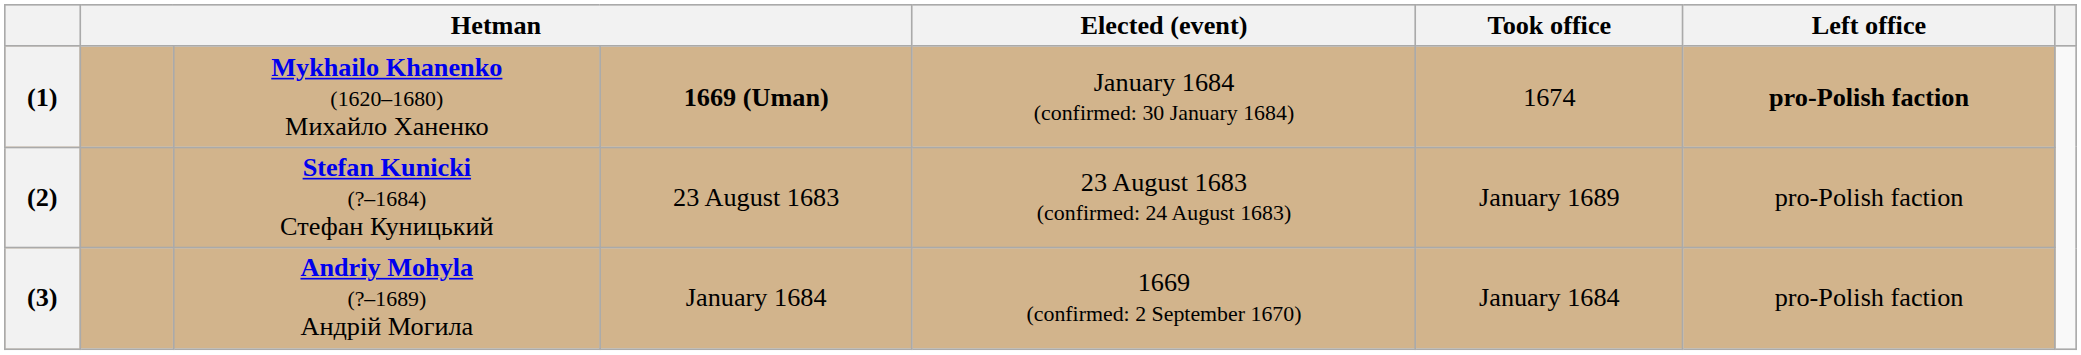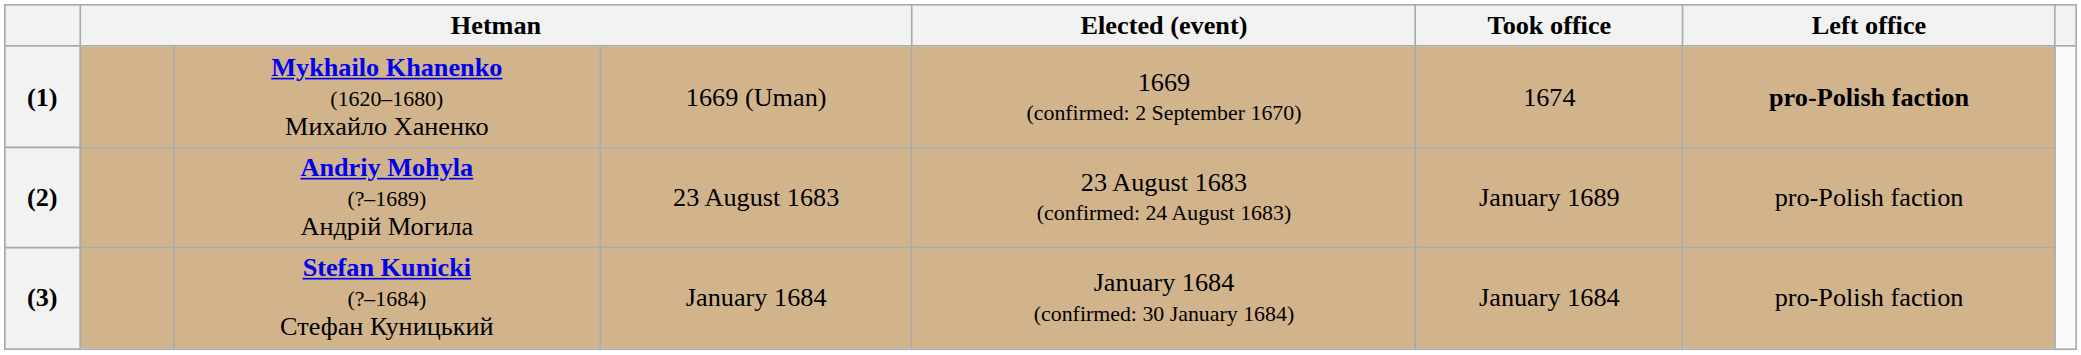(756, 96) bold -> (756, 96) normal
(1164, 96) January 1684 (confirmed: 30 January 1684) -> (1164, 96) 1669 (confirmed: 2 September 1670)
(387, 197) Stefan Kunicki (?–1684) Стефан Куницький -> (387, 197) Andriy Mohyla (?–1689) Андрій Могила
(387, 297) Andriy Mohyla (?–1689) Андрій Могила -> (387, 297) Stefan Kunicki (?–1684) Стефан Куницький
(1164, 297) 1669 (confirmed: 2 September 1670) -> (1164, 297) January 1684 (confirmed: 30 January 1684)
